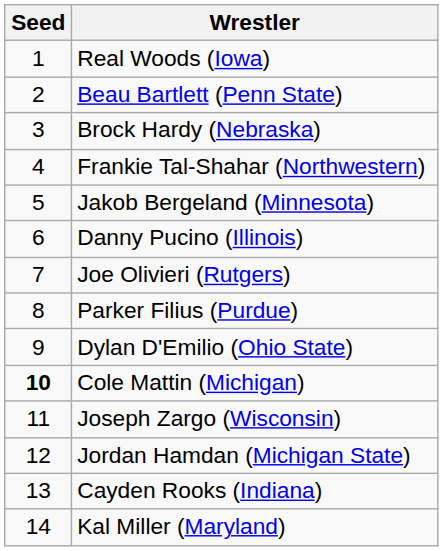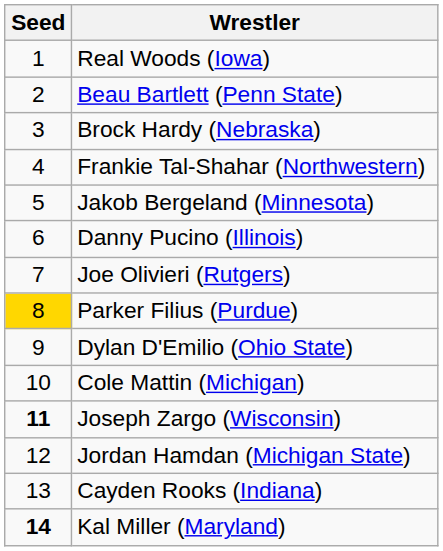(38, 310) no background -> (38, 310) gold background
(38, 382) bold -> (38, 382) normal
(38, 418) normal -> (38, 418) bold
(38, 526) normal -> (38, 526) bold
